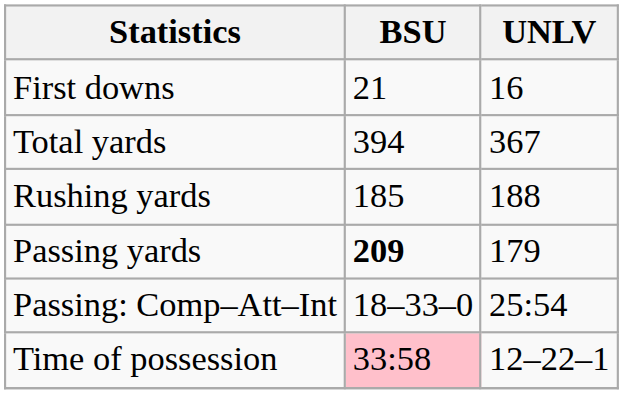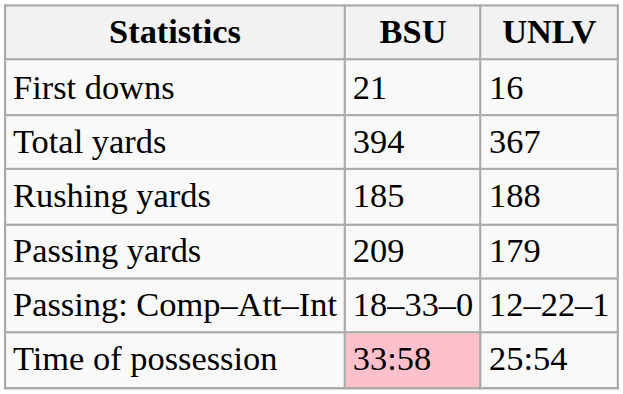(379, 250) bold -> (379, 250) normal
(528, 304) 25:54 -> (549, 304) 12–22–1
(549, 359) 12–22–1 -> (528, 359) 25:54
